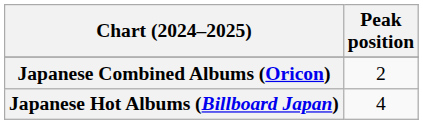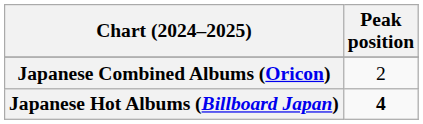(381, 103) normal -> (381, 103) bold
